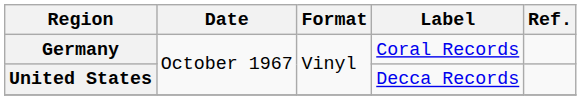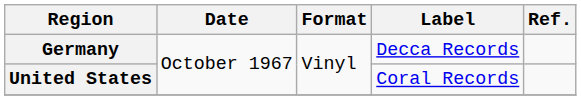(448, 50) Coral Records -> (448, 50) Decca Records
(448, 79) Decca Records -> (448, 79) Coral Records
